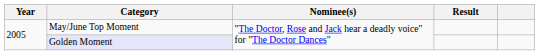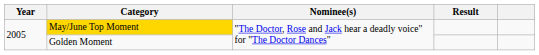(94, 27) no background -> (94, 27) gold background
(81, 42) lavender background -> (81, 42) no background
